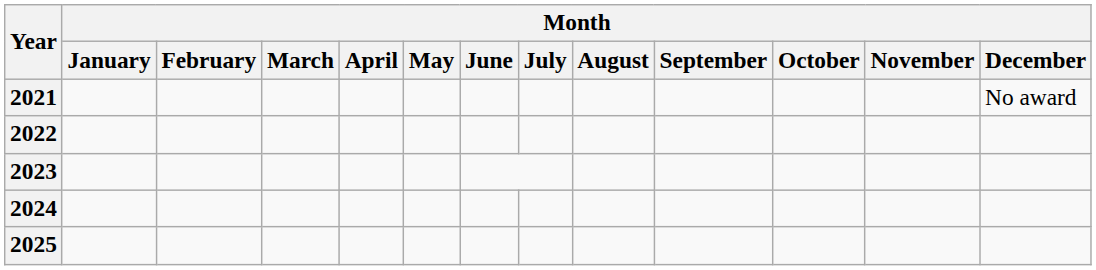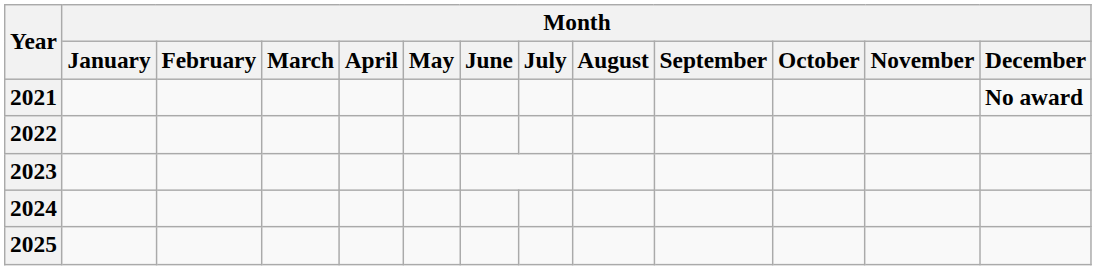(1031, 97) normal -> (1034, 97) bold
